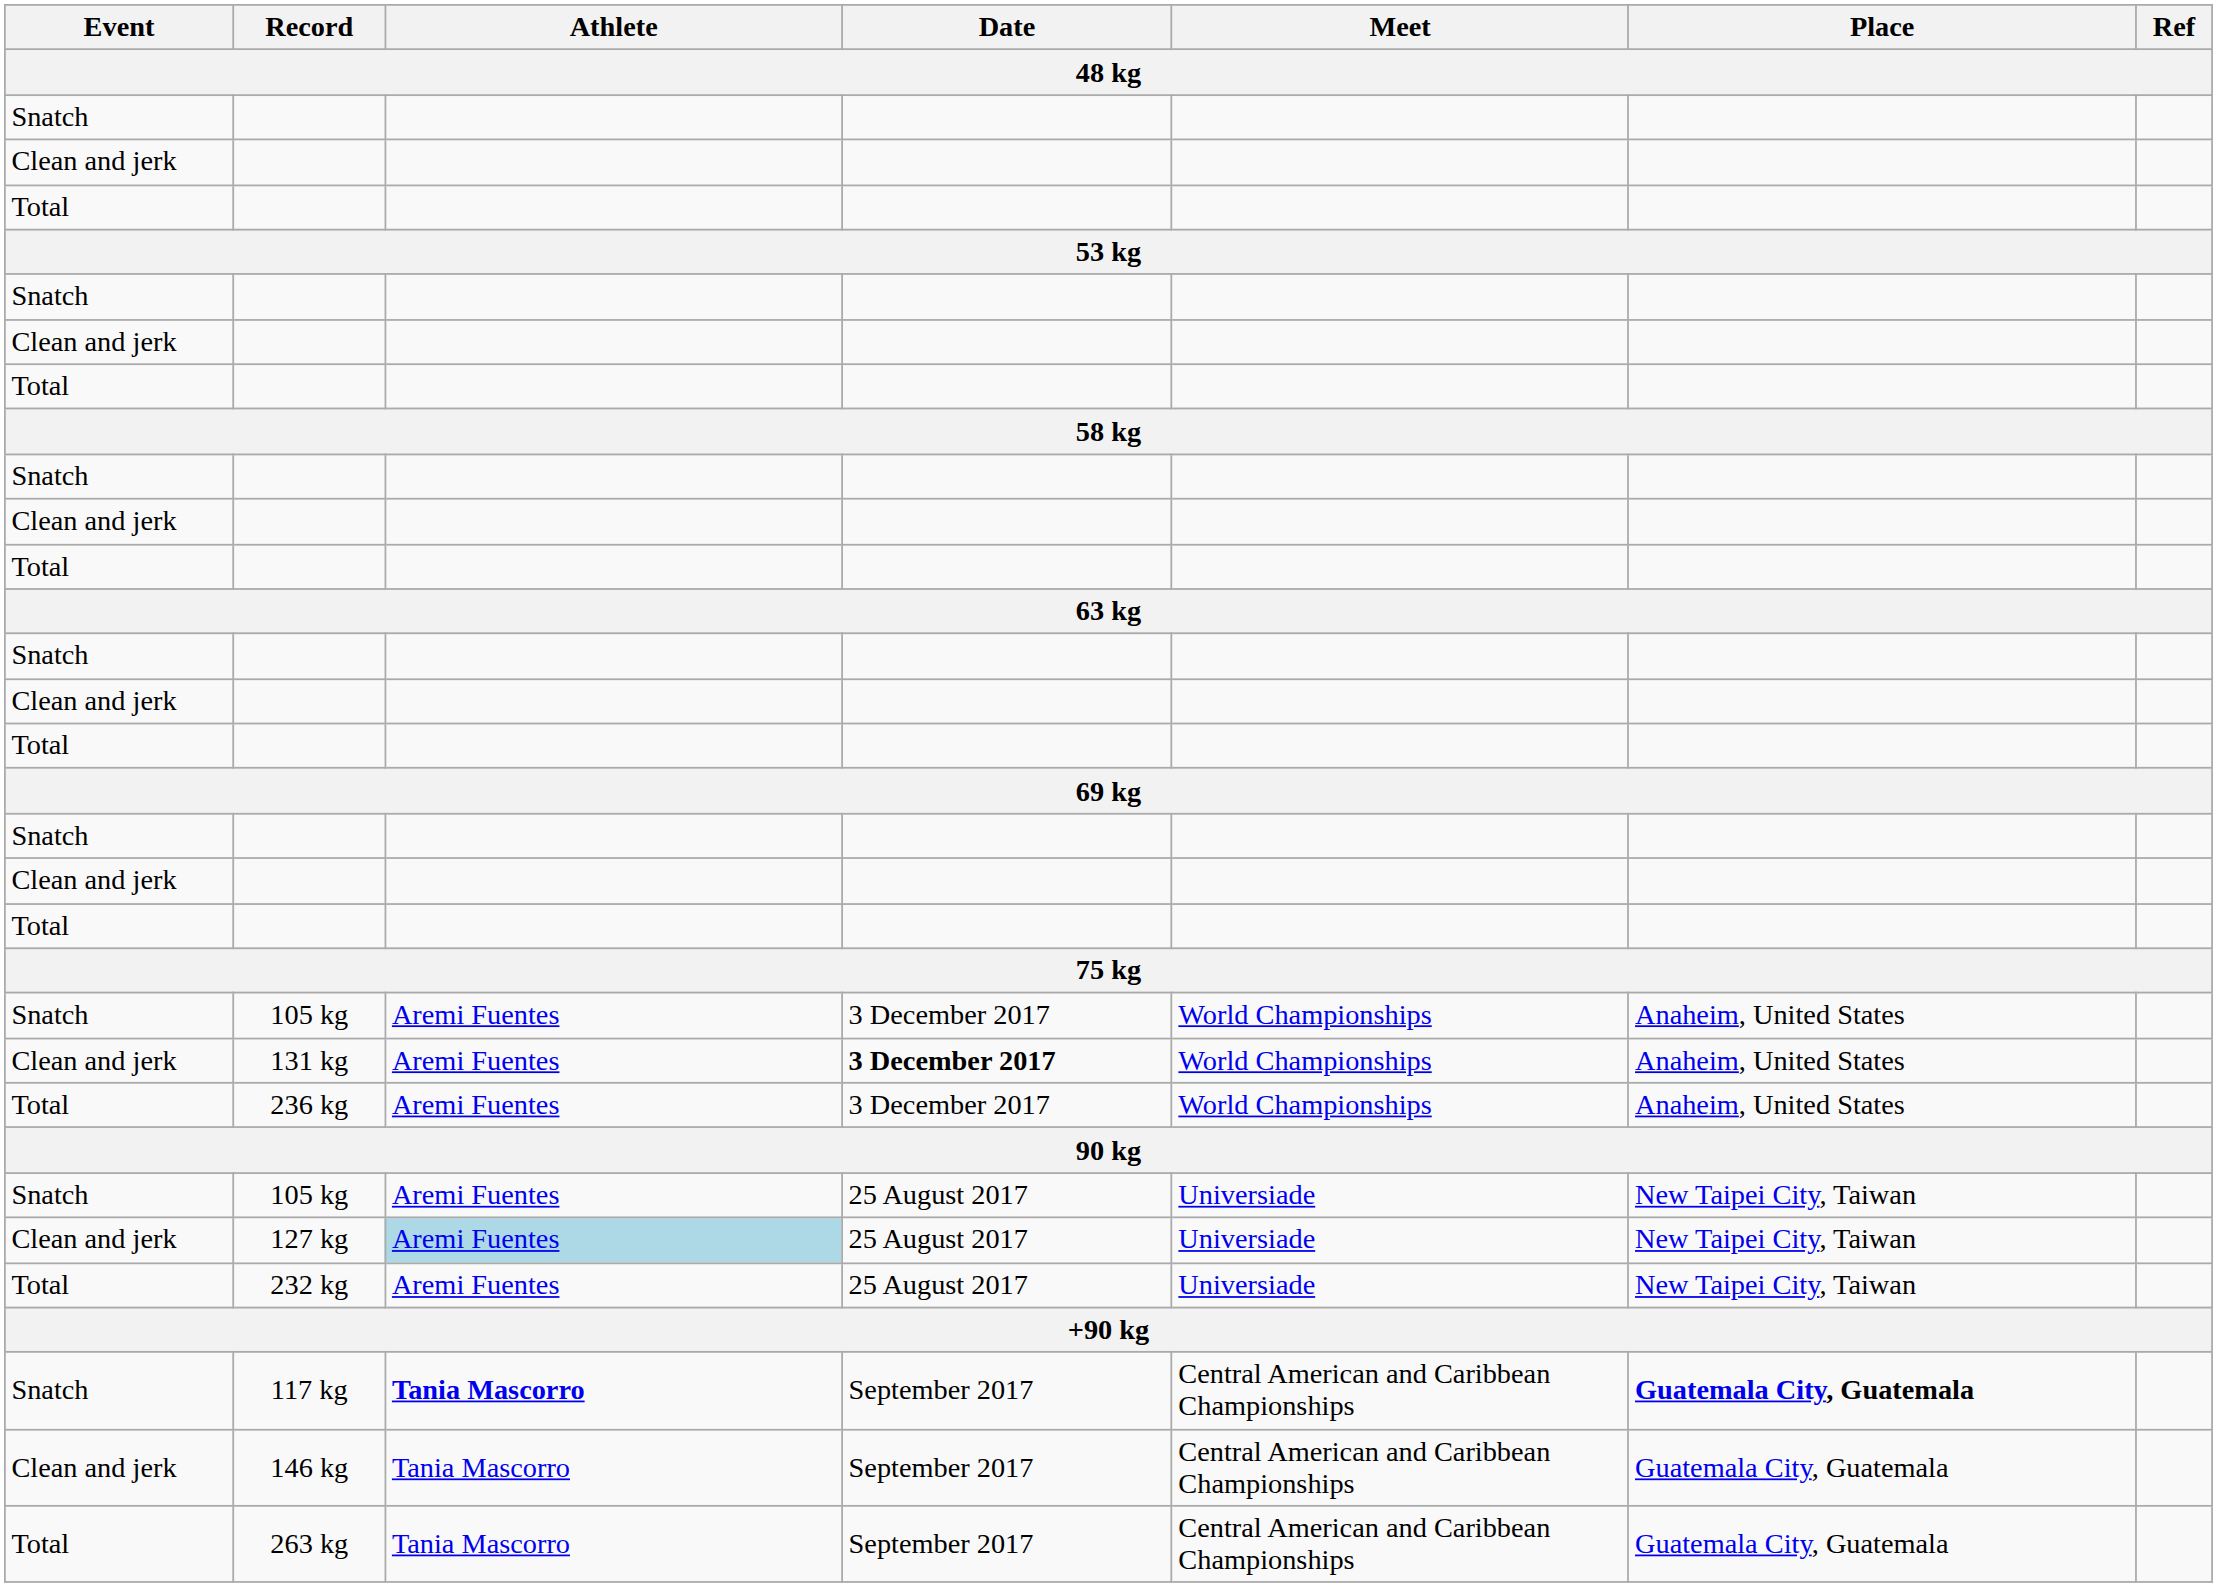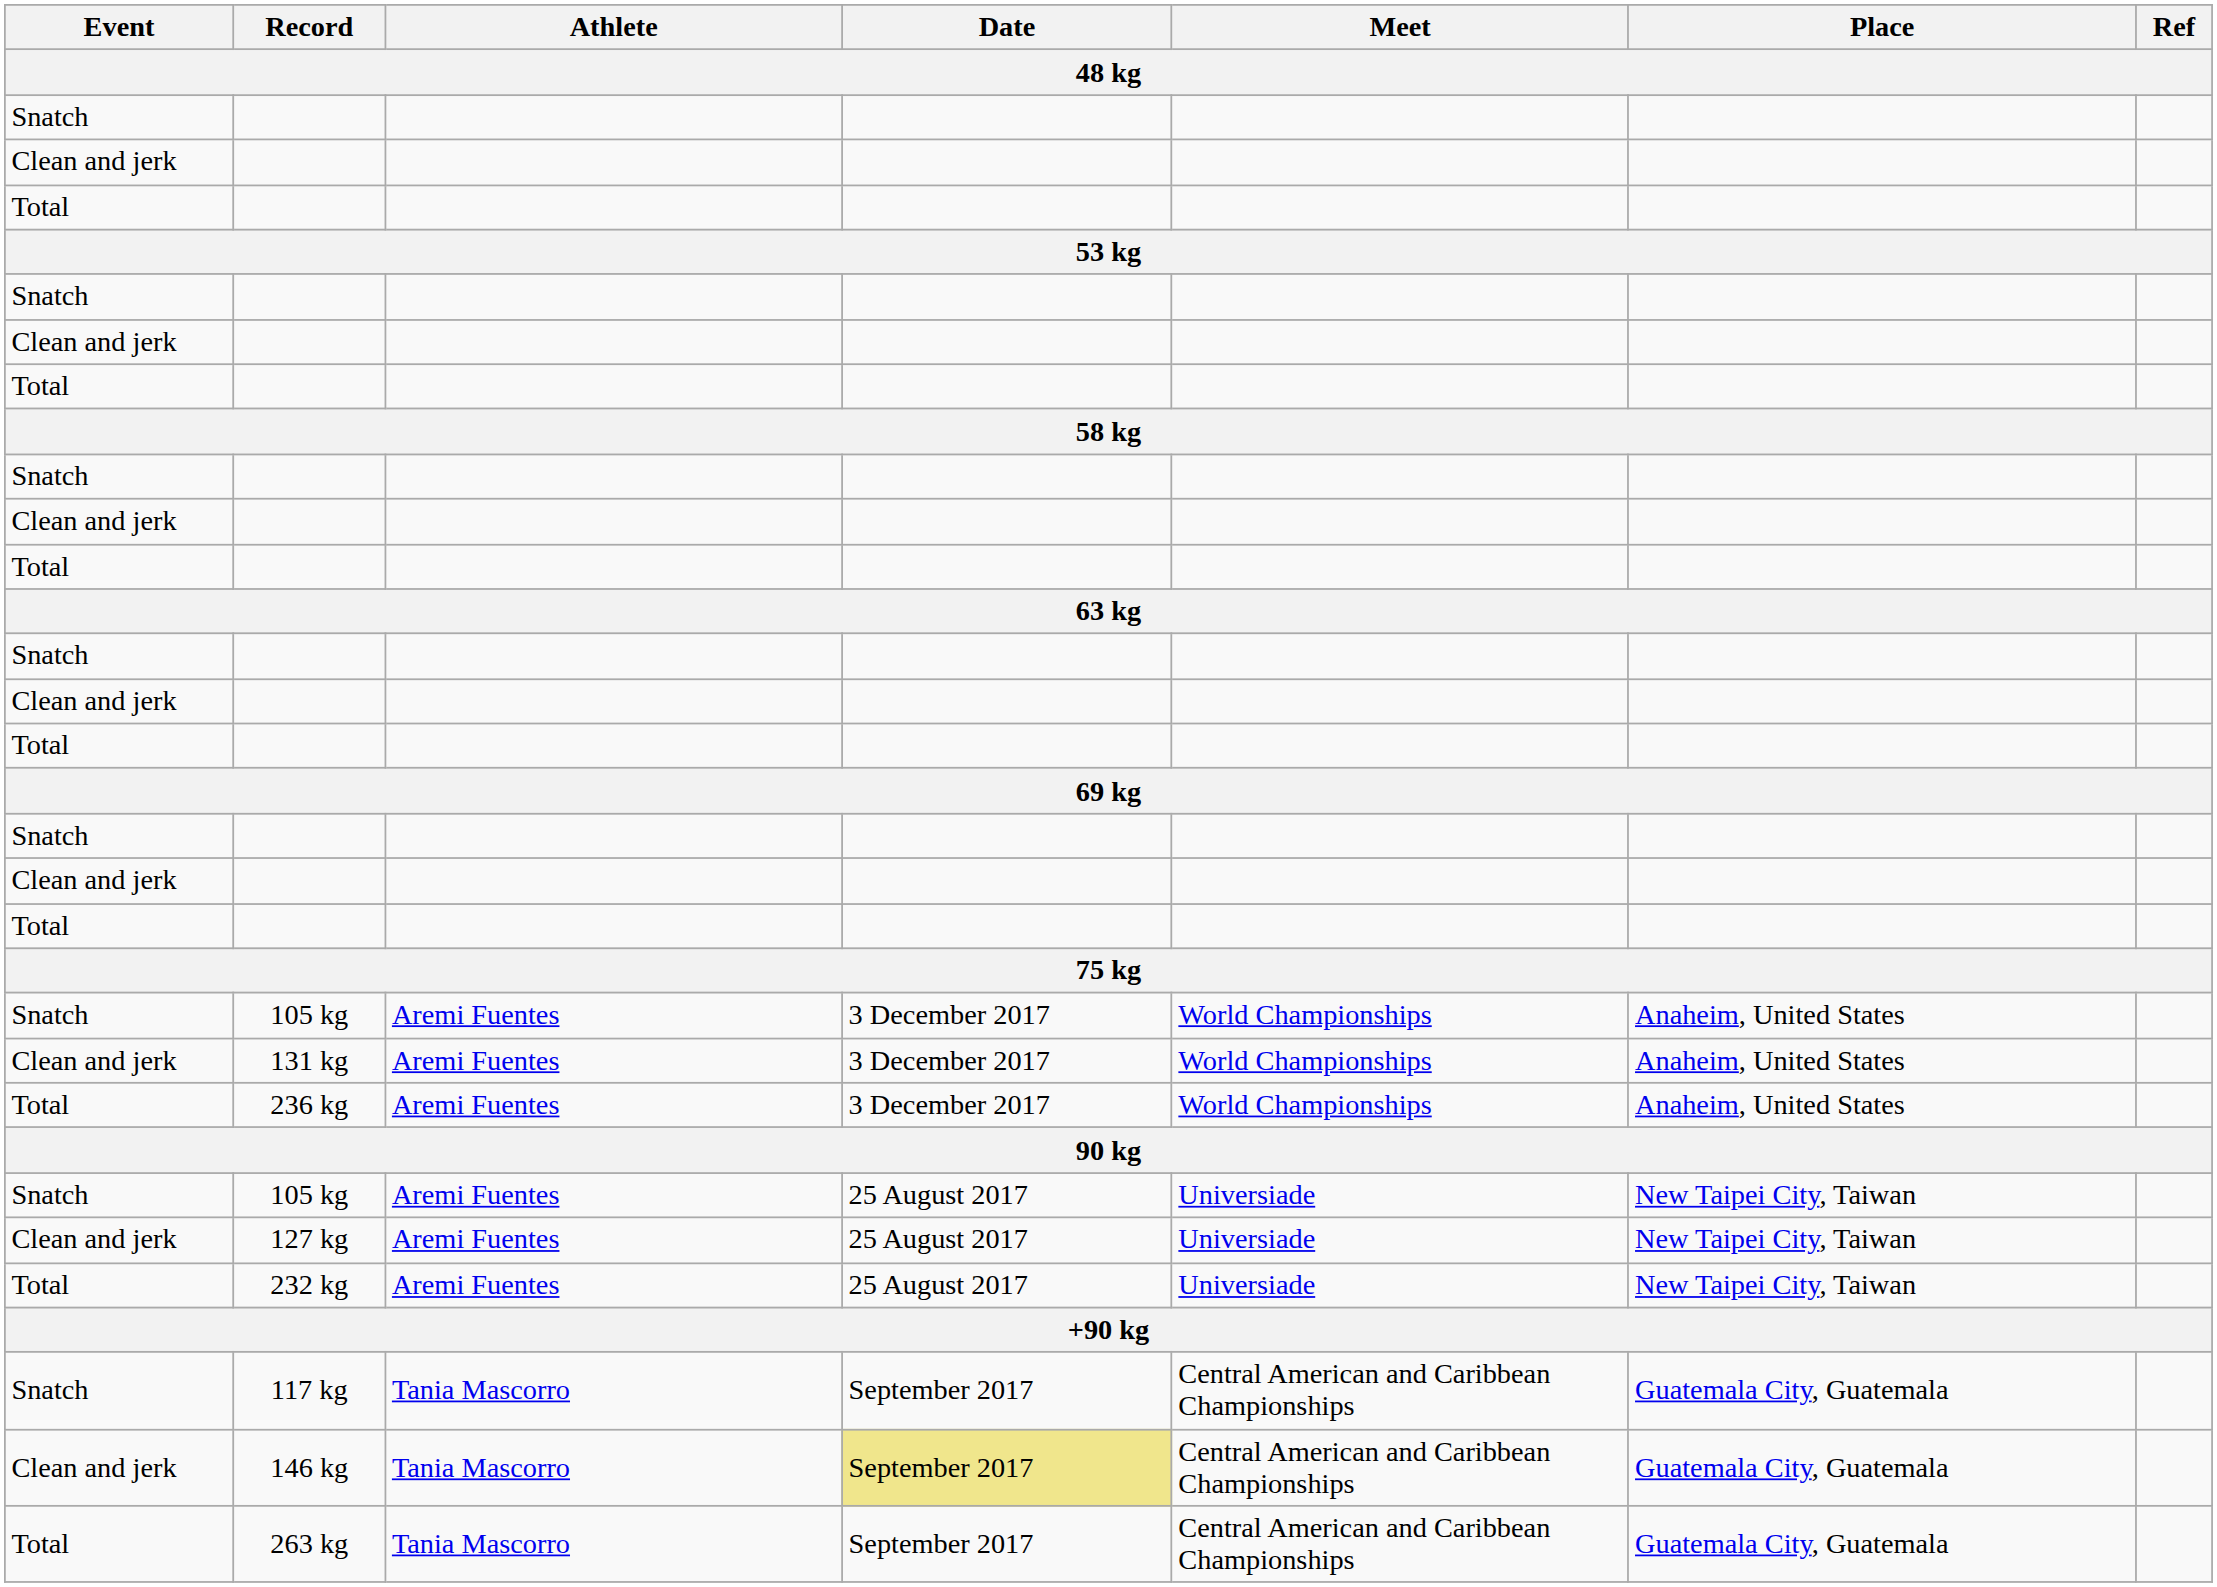(952, 1059) bold -> (949, 1059) normal
(476, 1239) lightblue background -> (476, 1239) no background
(488, 1390) bold -> (481, 1390) normal
(1805, 1390) bold -> (1792, 1390) normal
(941, 1467) no background -> (941, 1467) khaki background
